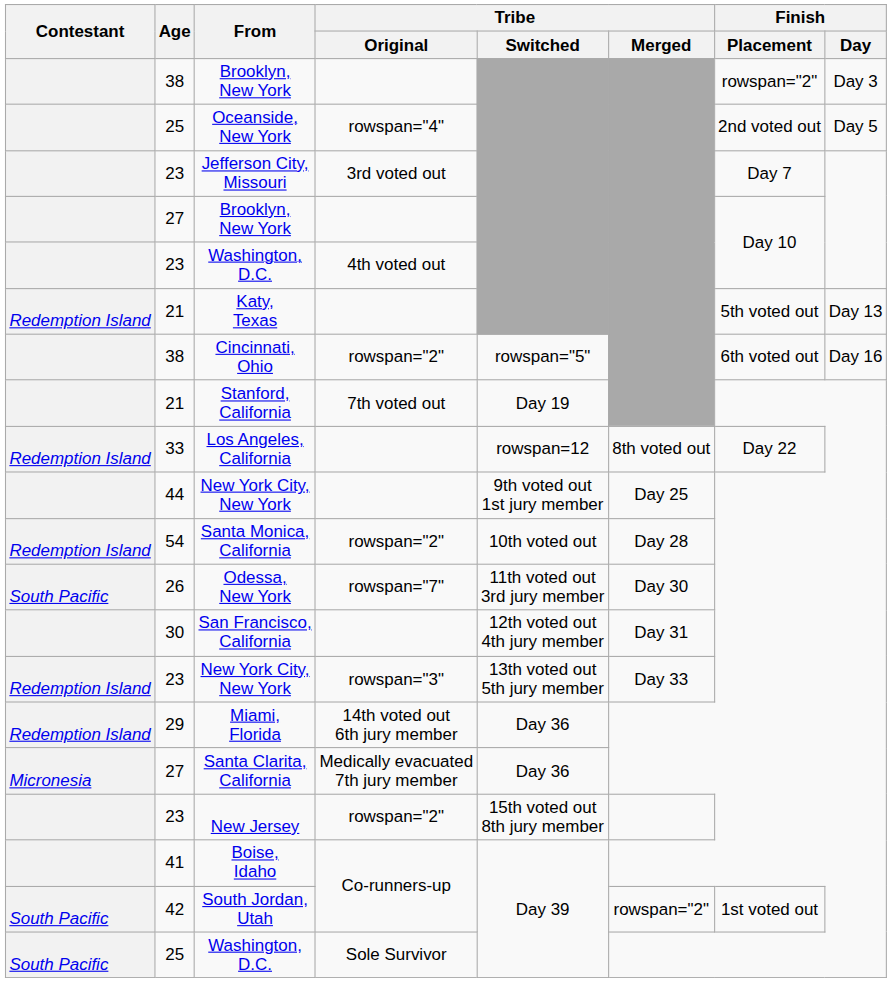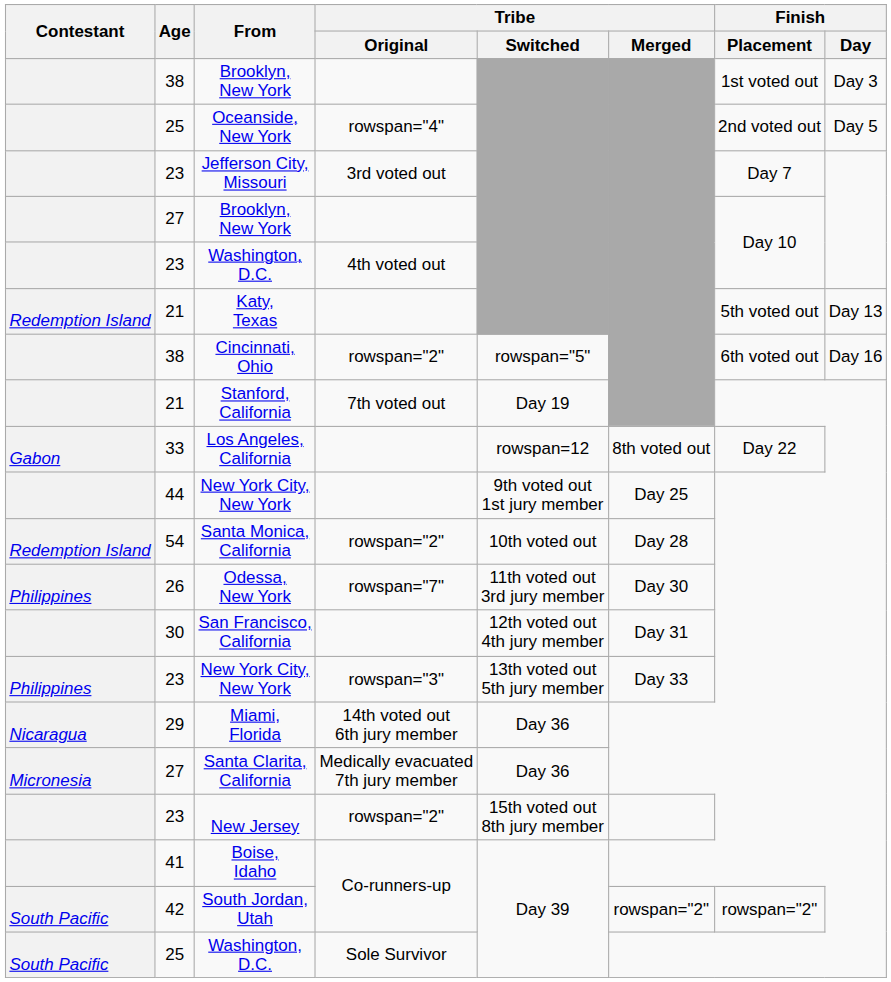(769, 81) rowspan="2" -> (769, 81) 1st voted out
(80, 458) Redemption Island -> (35, 458) Gabon
(59, 596) South Pacific -> (50, 596) Philippines
(80, 688) Redemption Island -> (50, 688) Philippines
(80, 734) Redemption Island -> (48, 734) Nicaragua
(769, 908) 1st voted out -> (769, 908) rowspan="2"
